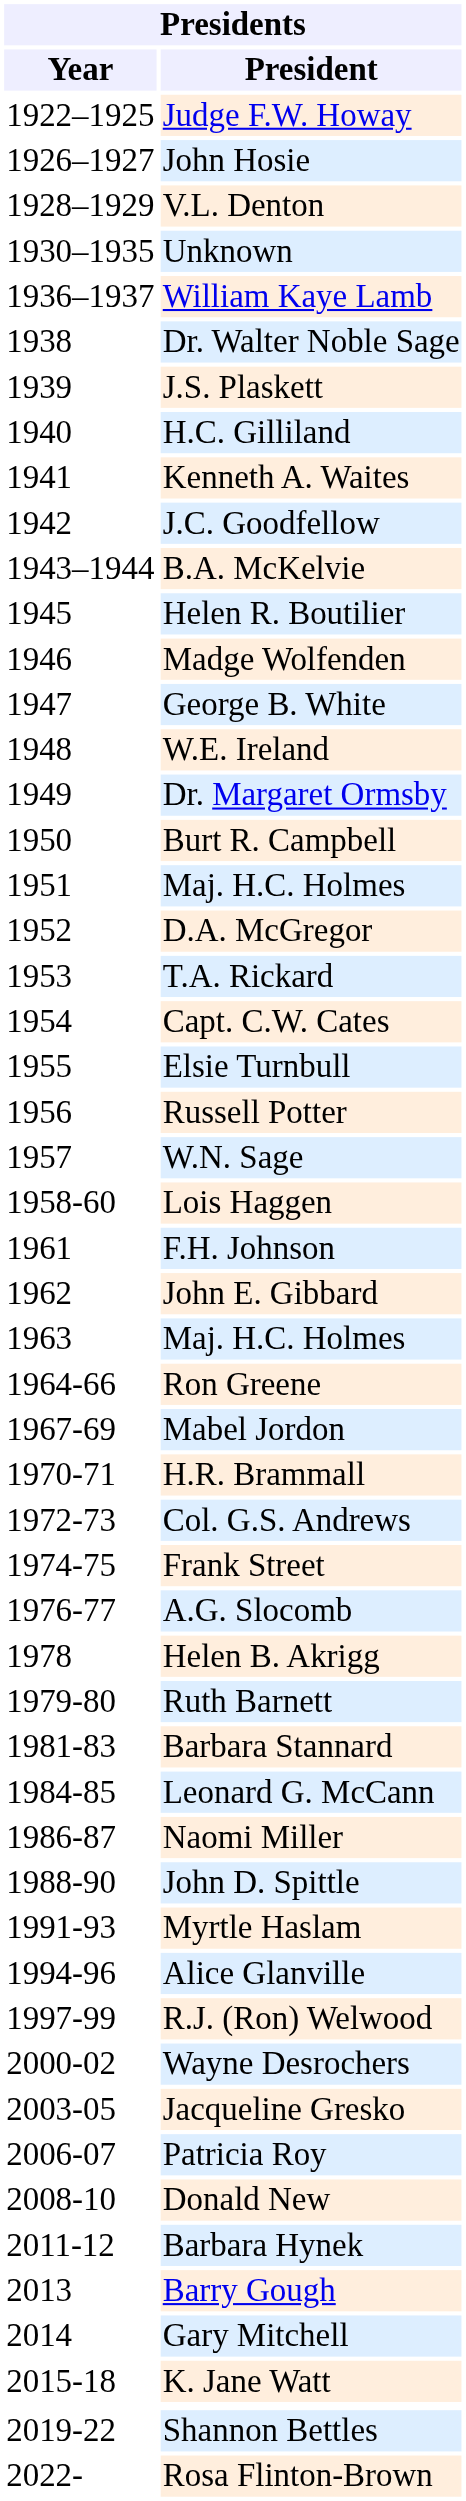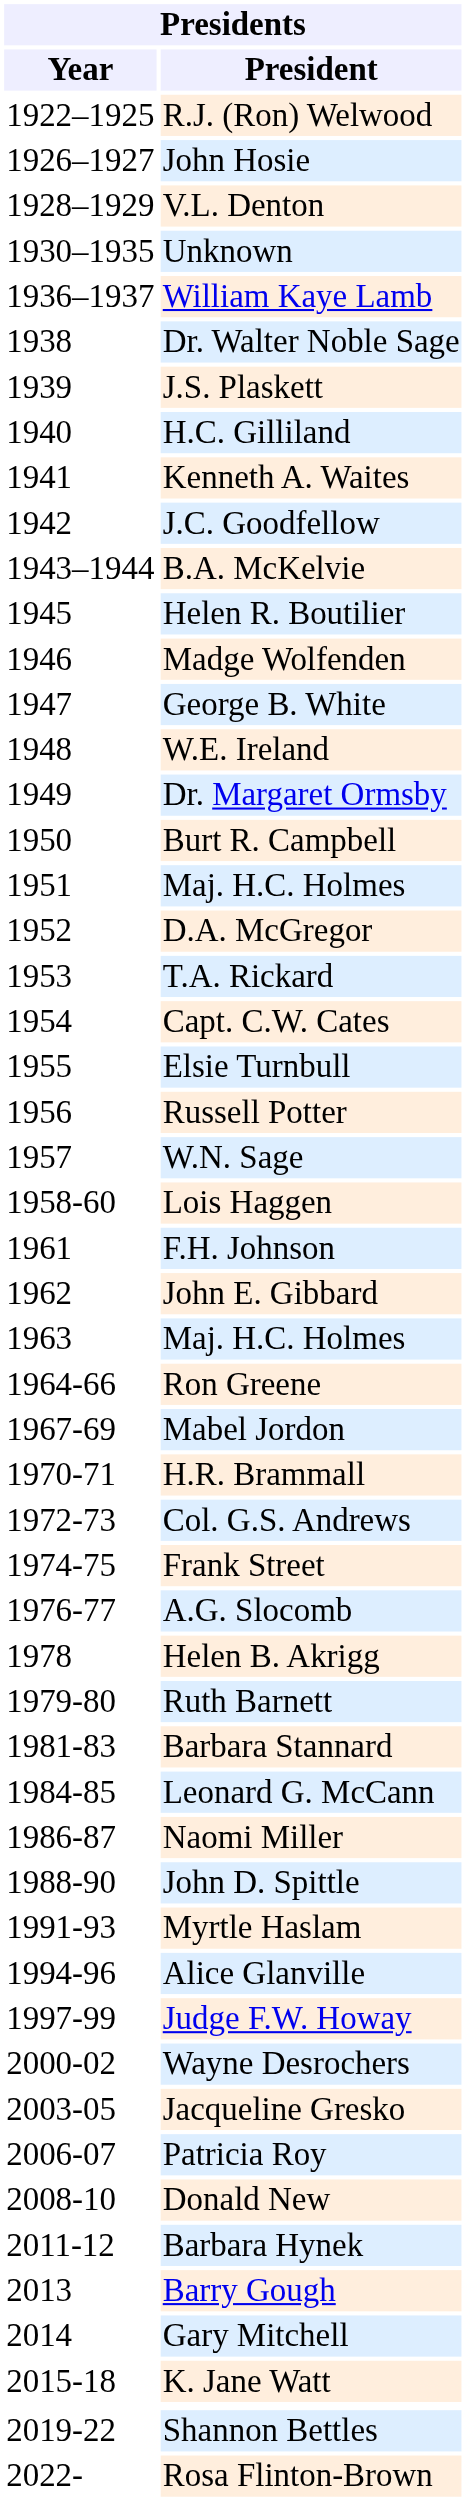(287, 114) Judge F.W. Howay -> (298, 114) R.J. (Ron) Welwood
(298, 2018) R.J. (Ron) Welwood -> (287, 2018) Judge F.W. Howay
